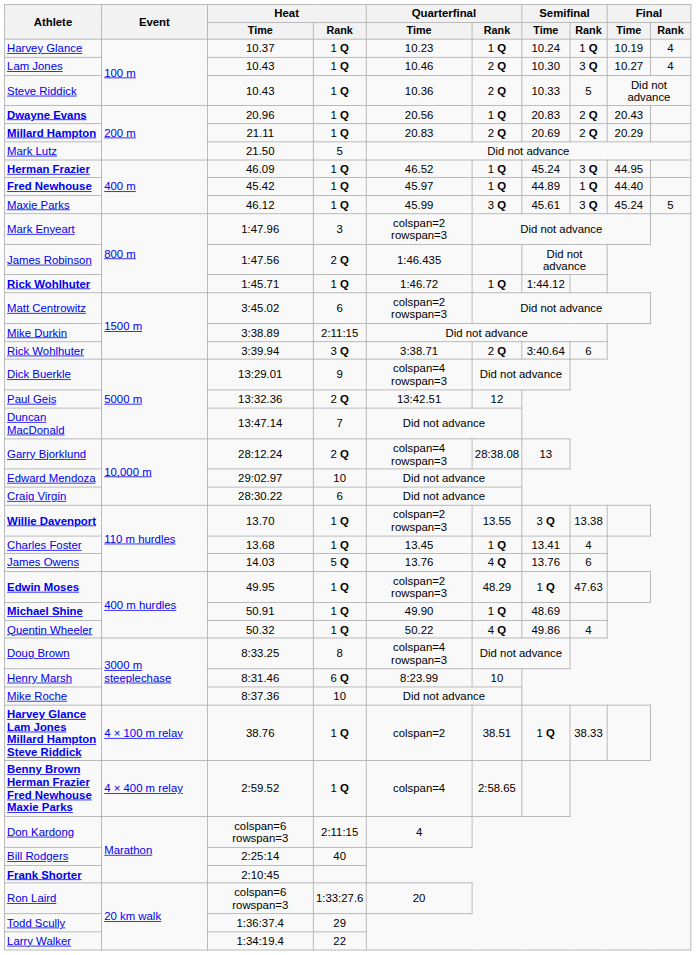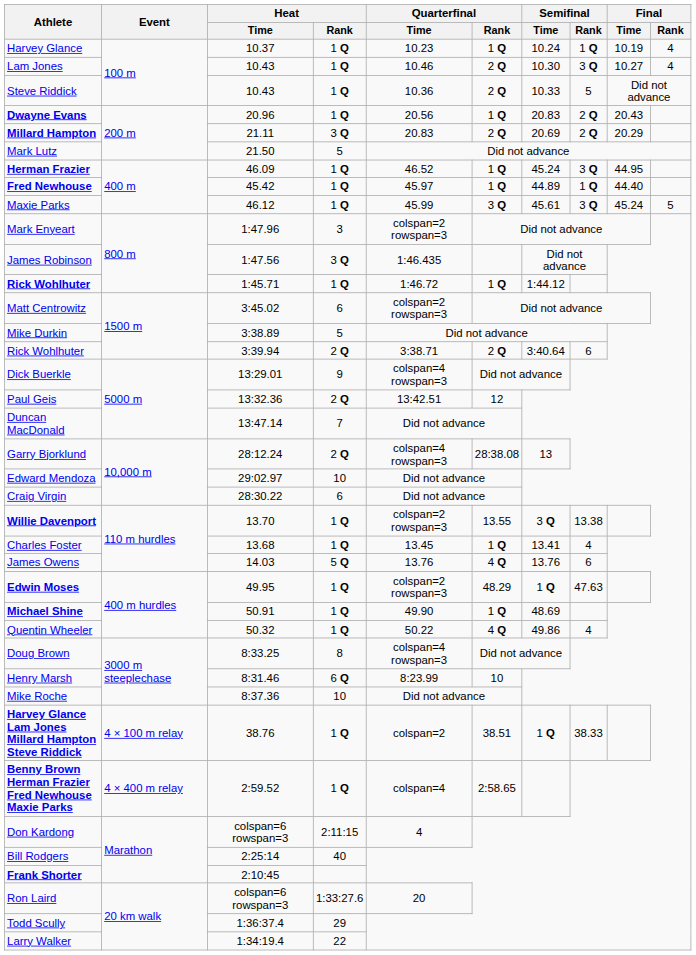(340, 133) 1 Q -> (340, 133) 3 Q
(340, 260) 2 Q -> (340, 260) 3 Q
(340, 333) 2:11:15 -> (340, 333) 5
(340, 351) 3 Q -> (340, 351) 2 Q
